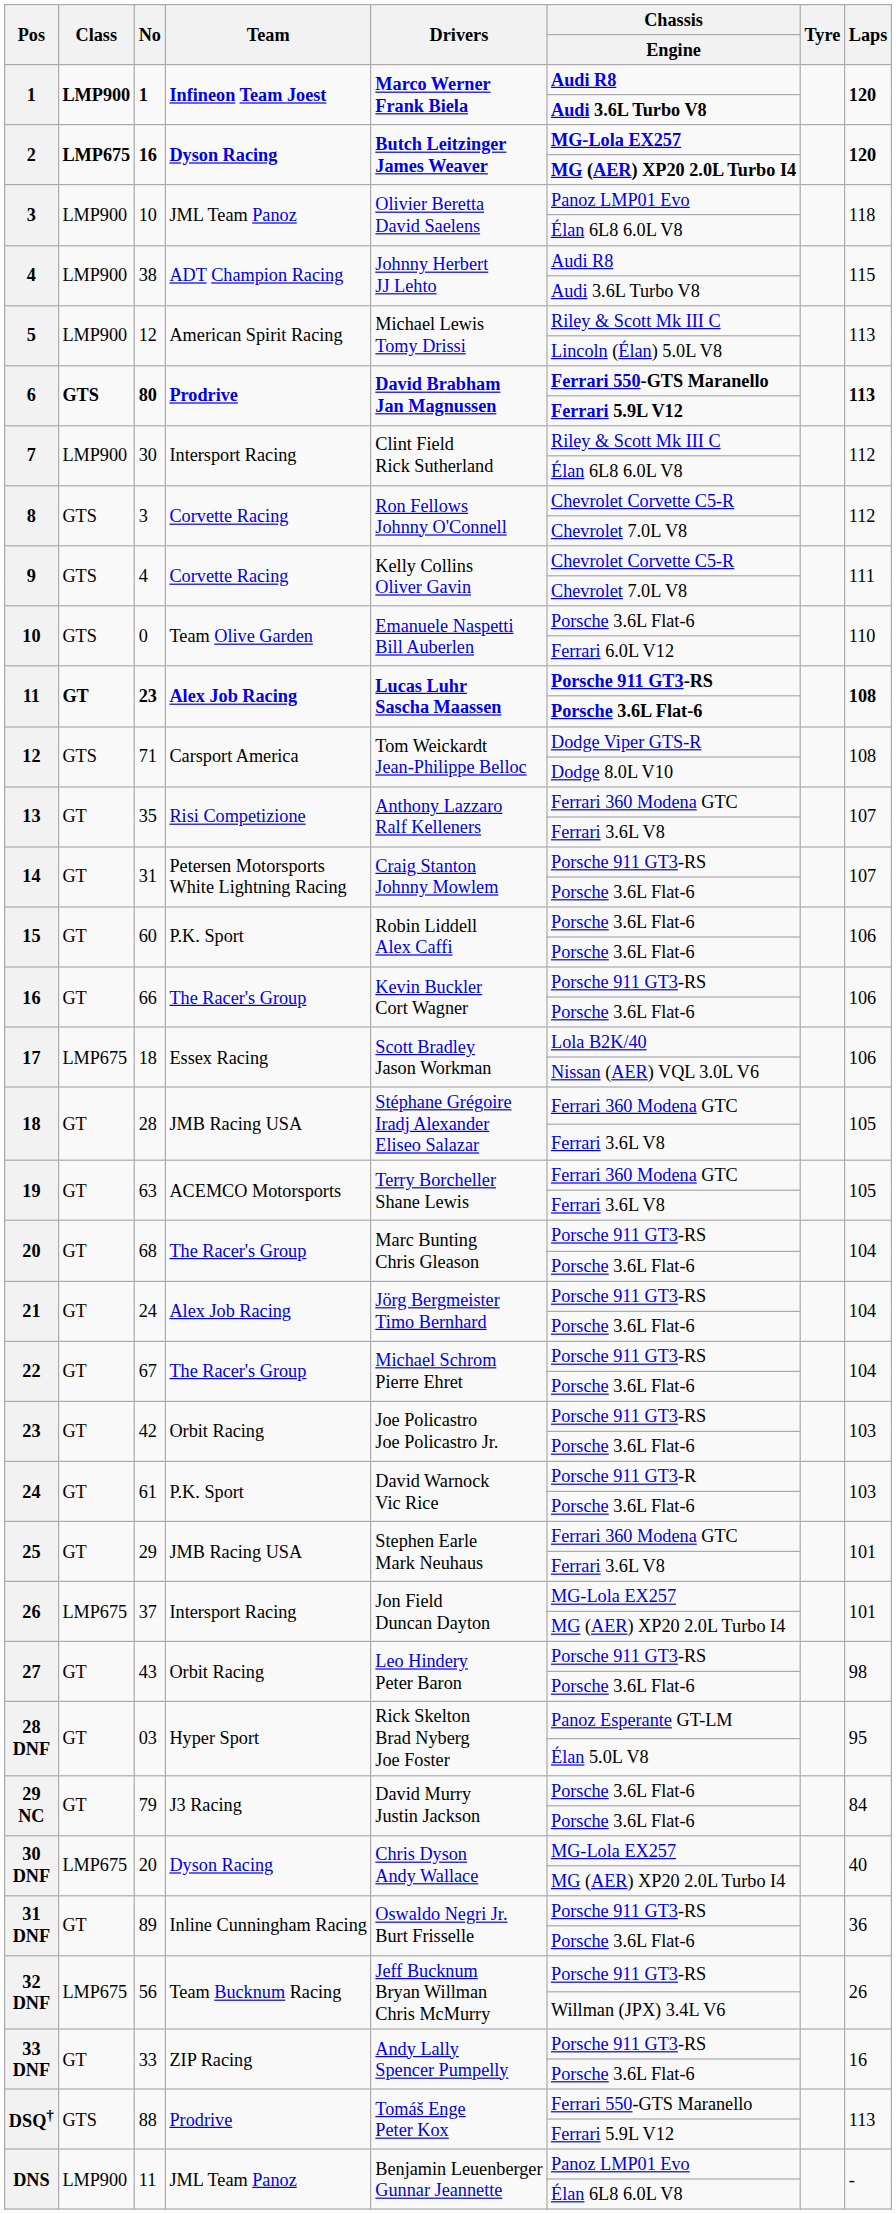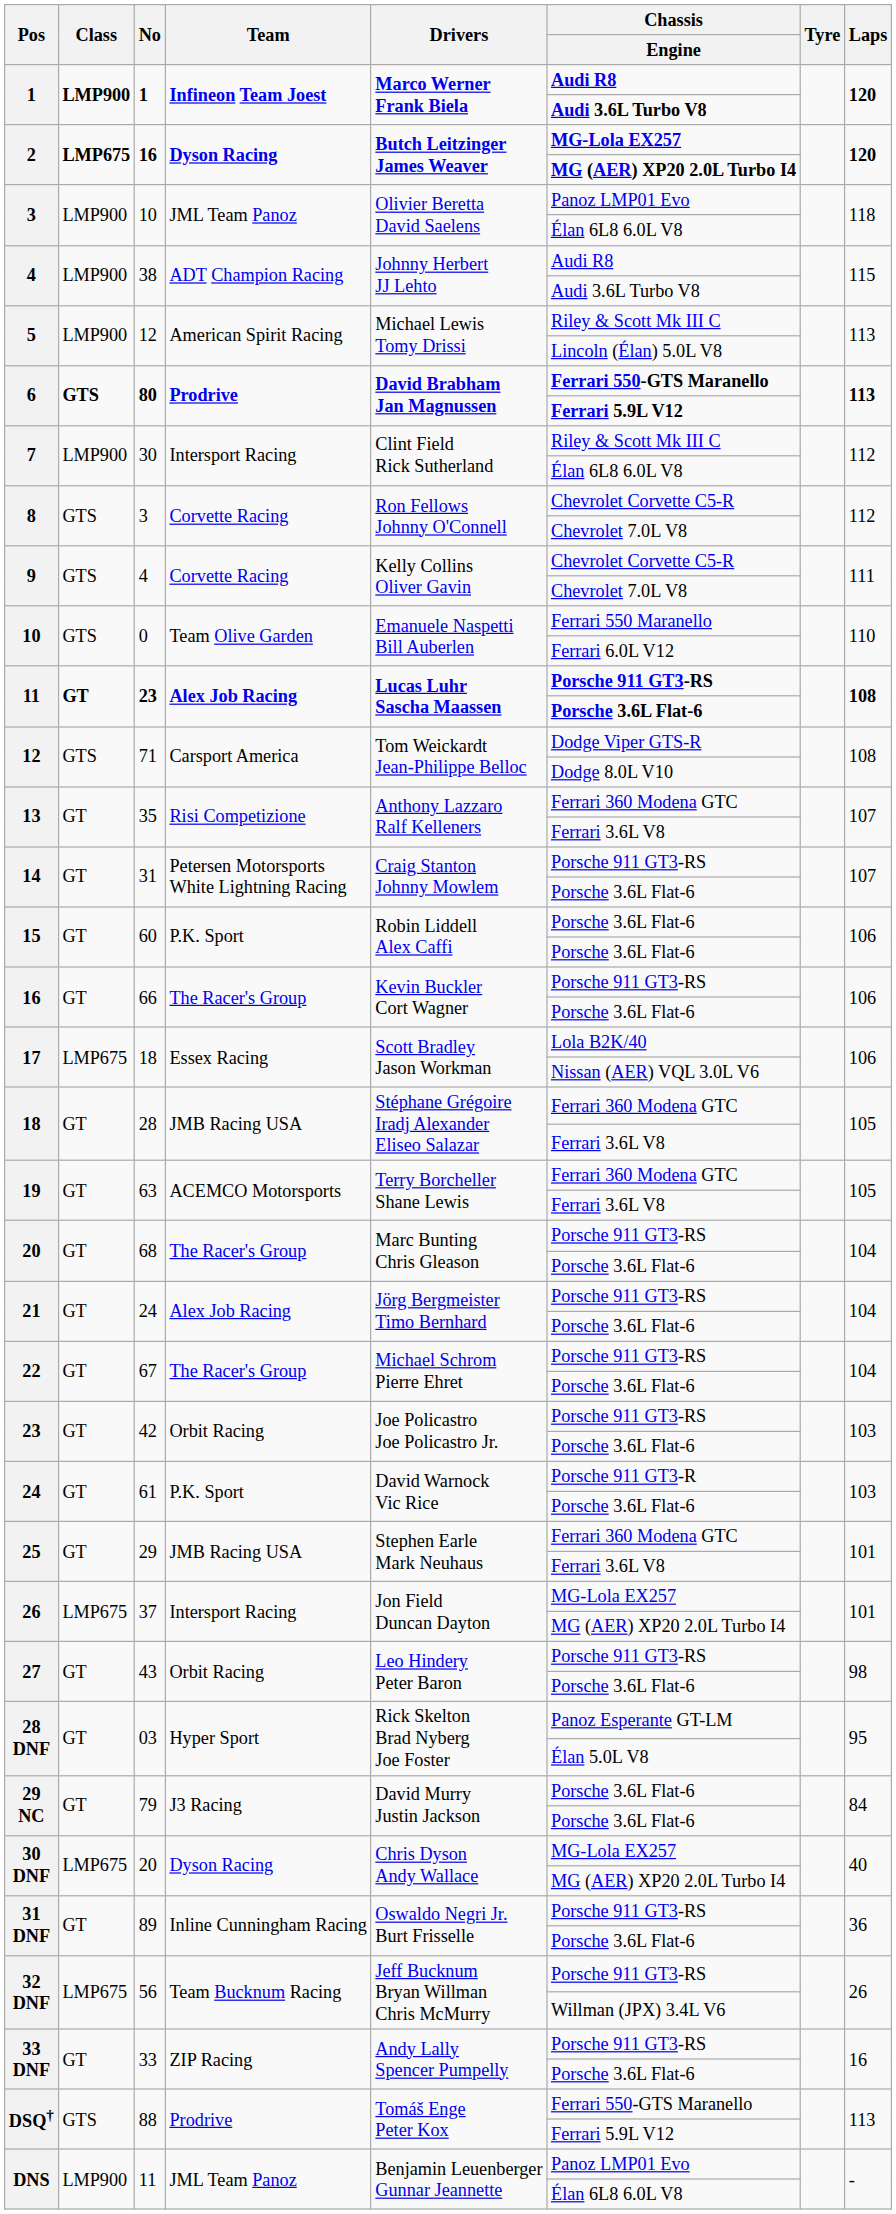(623, 621) Porsche 3.6L Flat-6 -> (631, 621) Ferrari 550 Maranello
